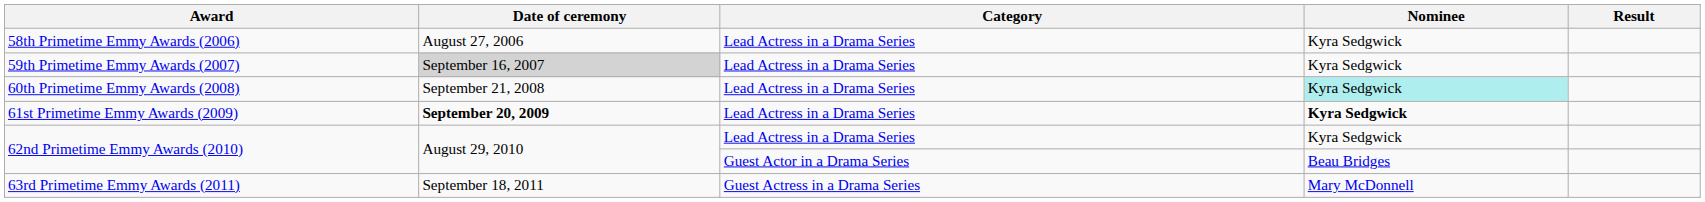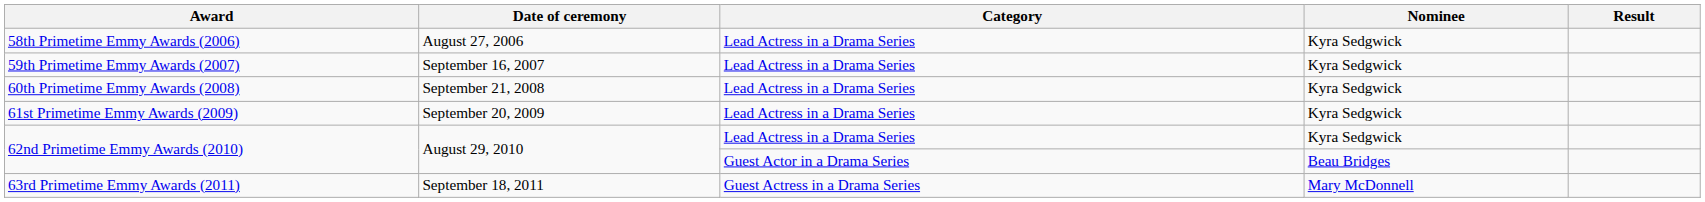(483, 64) lightgrey background -> (483, 64) no background
(1355, 88) paleturquoise background -> (1355, 88) no background
(486, 112) bold -> (483, 112) normal
(1357, 112) bold -> (1355, 112) normal
